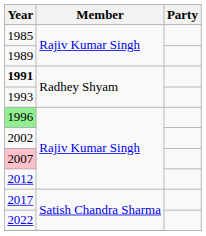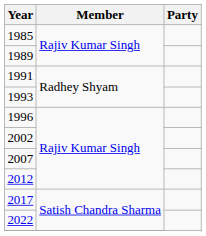(20, 76) bold -> (20, 76) normal
(20, 117) lightgreen background -> (20, 117) no background
(20, 158) pink background -> (20, 158) no background
